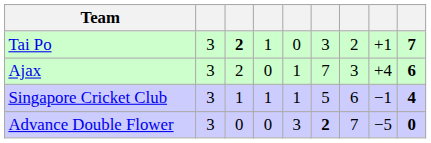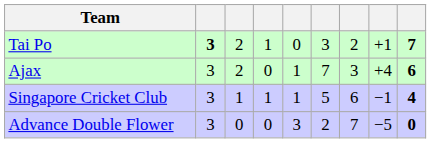(210, 44) normal -> (210, 44) bold
(239, 44) bold -> (239, 44) normal
(325, 124) bold -> (325, 124) normal
